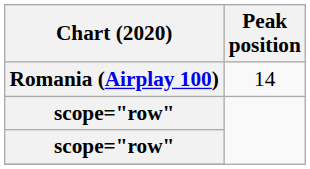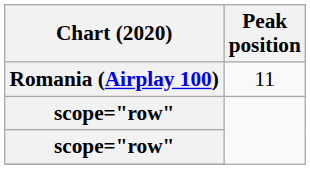(265, 79) 14 -> (265, 79) 11
